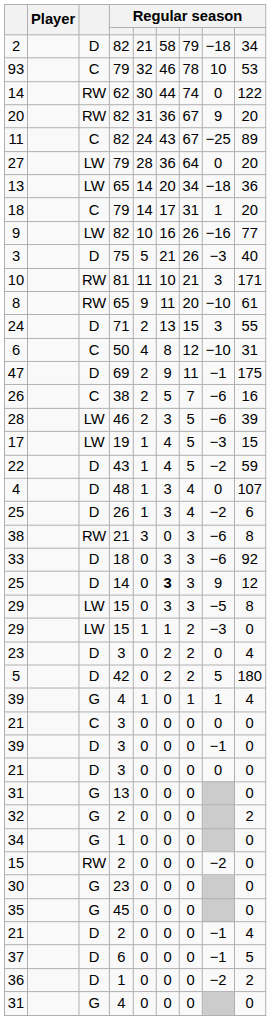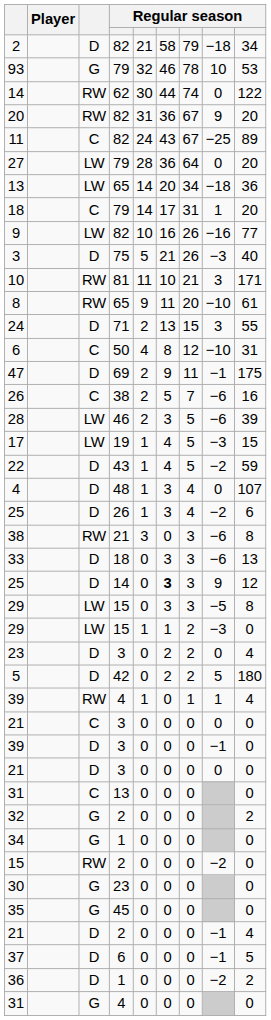(94, 69) C -> (94, 69) G
(250, 559) 92 -> (250, 559) 13
(94, 699) G -> (94, 699) RW
(94, 793) G -> (94, 793) C
